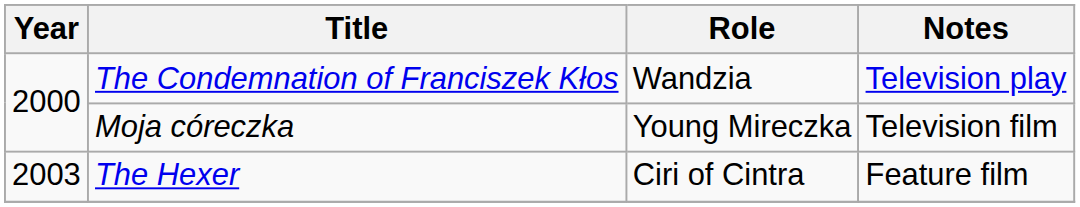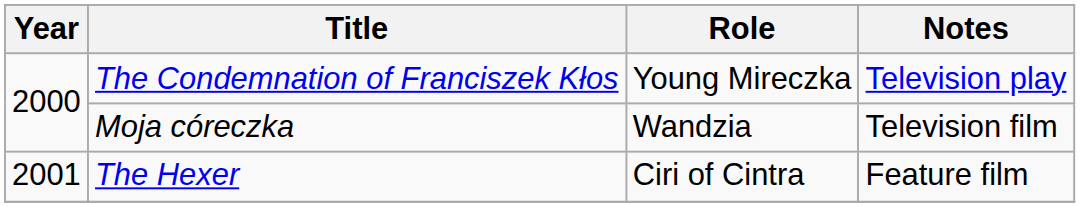(692, 77) Wandzia -> (742, 77) Young Mireczka
(742, 126) Young Mireczka -> (692, 126) Wandzia
(46, 175) 2003 -> (46, 175) 2001
